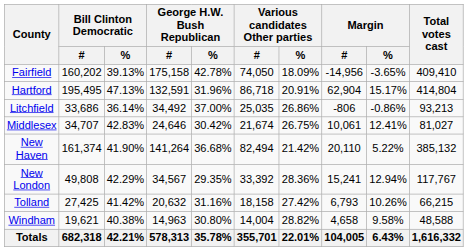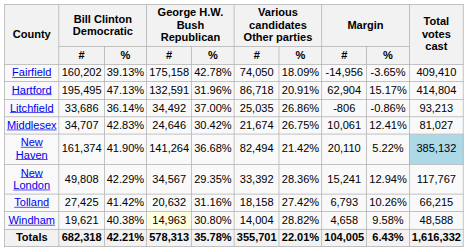(436, 149) no background -> (436, 149) lightblue background
(169, 220) no background -> (169, 220) lightyellow background
